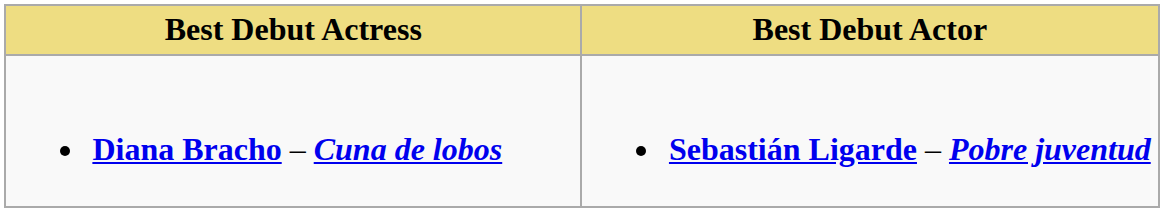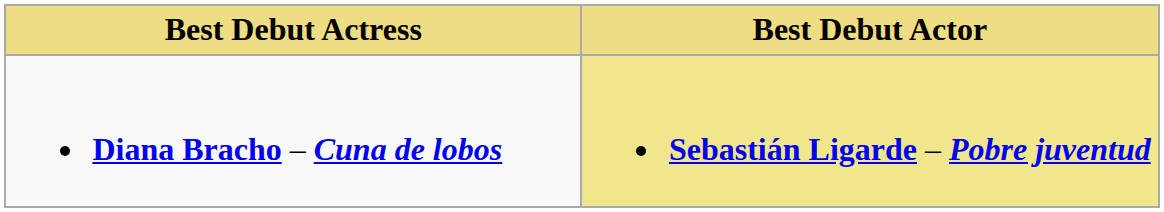(870, 149) no background -> (870, 149) khaki background
